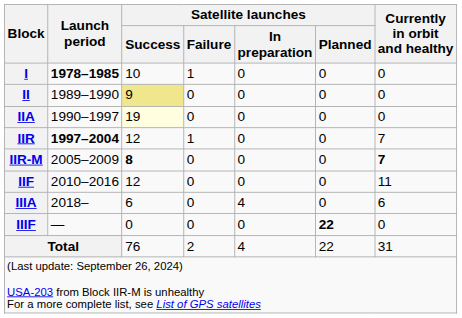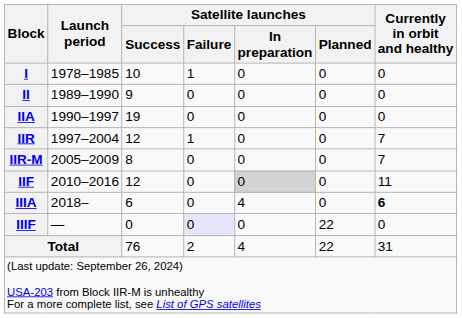(85, 73) bold -> (85, 73) normal
(129, 95) khaki background -> (129, 95) no background
(133, 116) lightyellow background -> (133, 116) no background
(85, 138) bold -> (85, 138) normal
(129, 159) bold -> (129, 159) normal
(382, 159) bold -> (382, 159) normal
(241, 181) no background -> (241, 181) lightgrey background
(382, 203) normal -> (382, 203) bold
(190, 224) no background -> (190, 224) lavender background
(326, 224) bold -> (326, 224) normal
